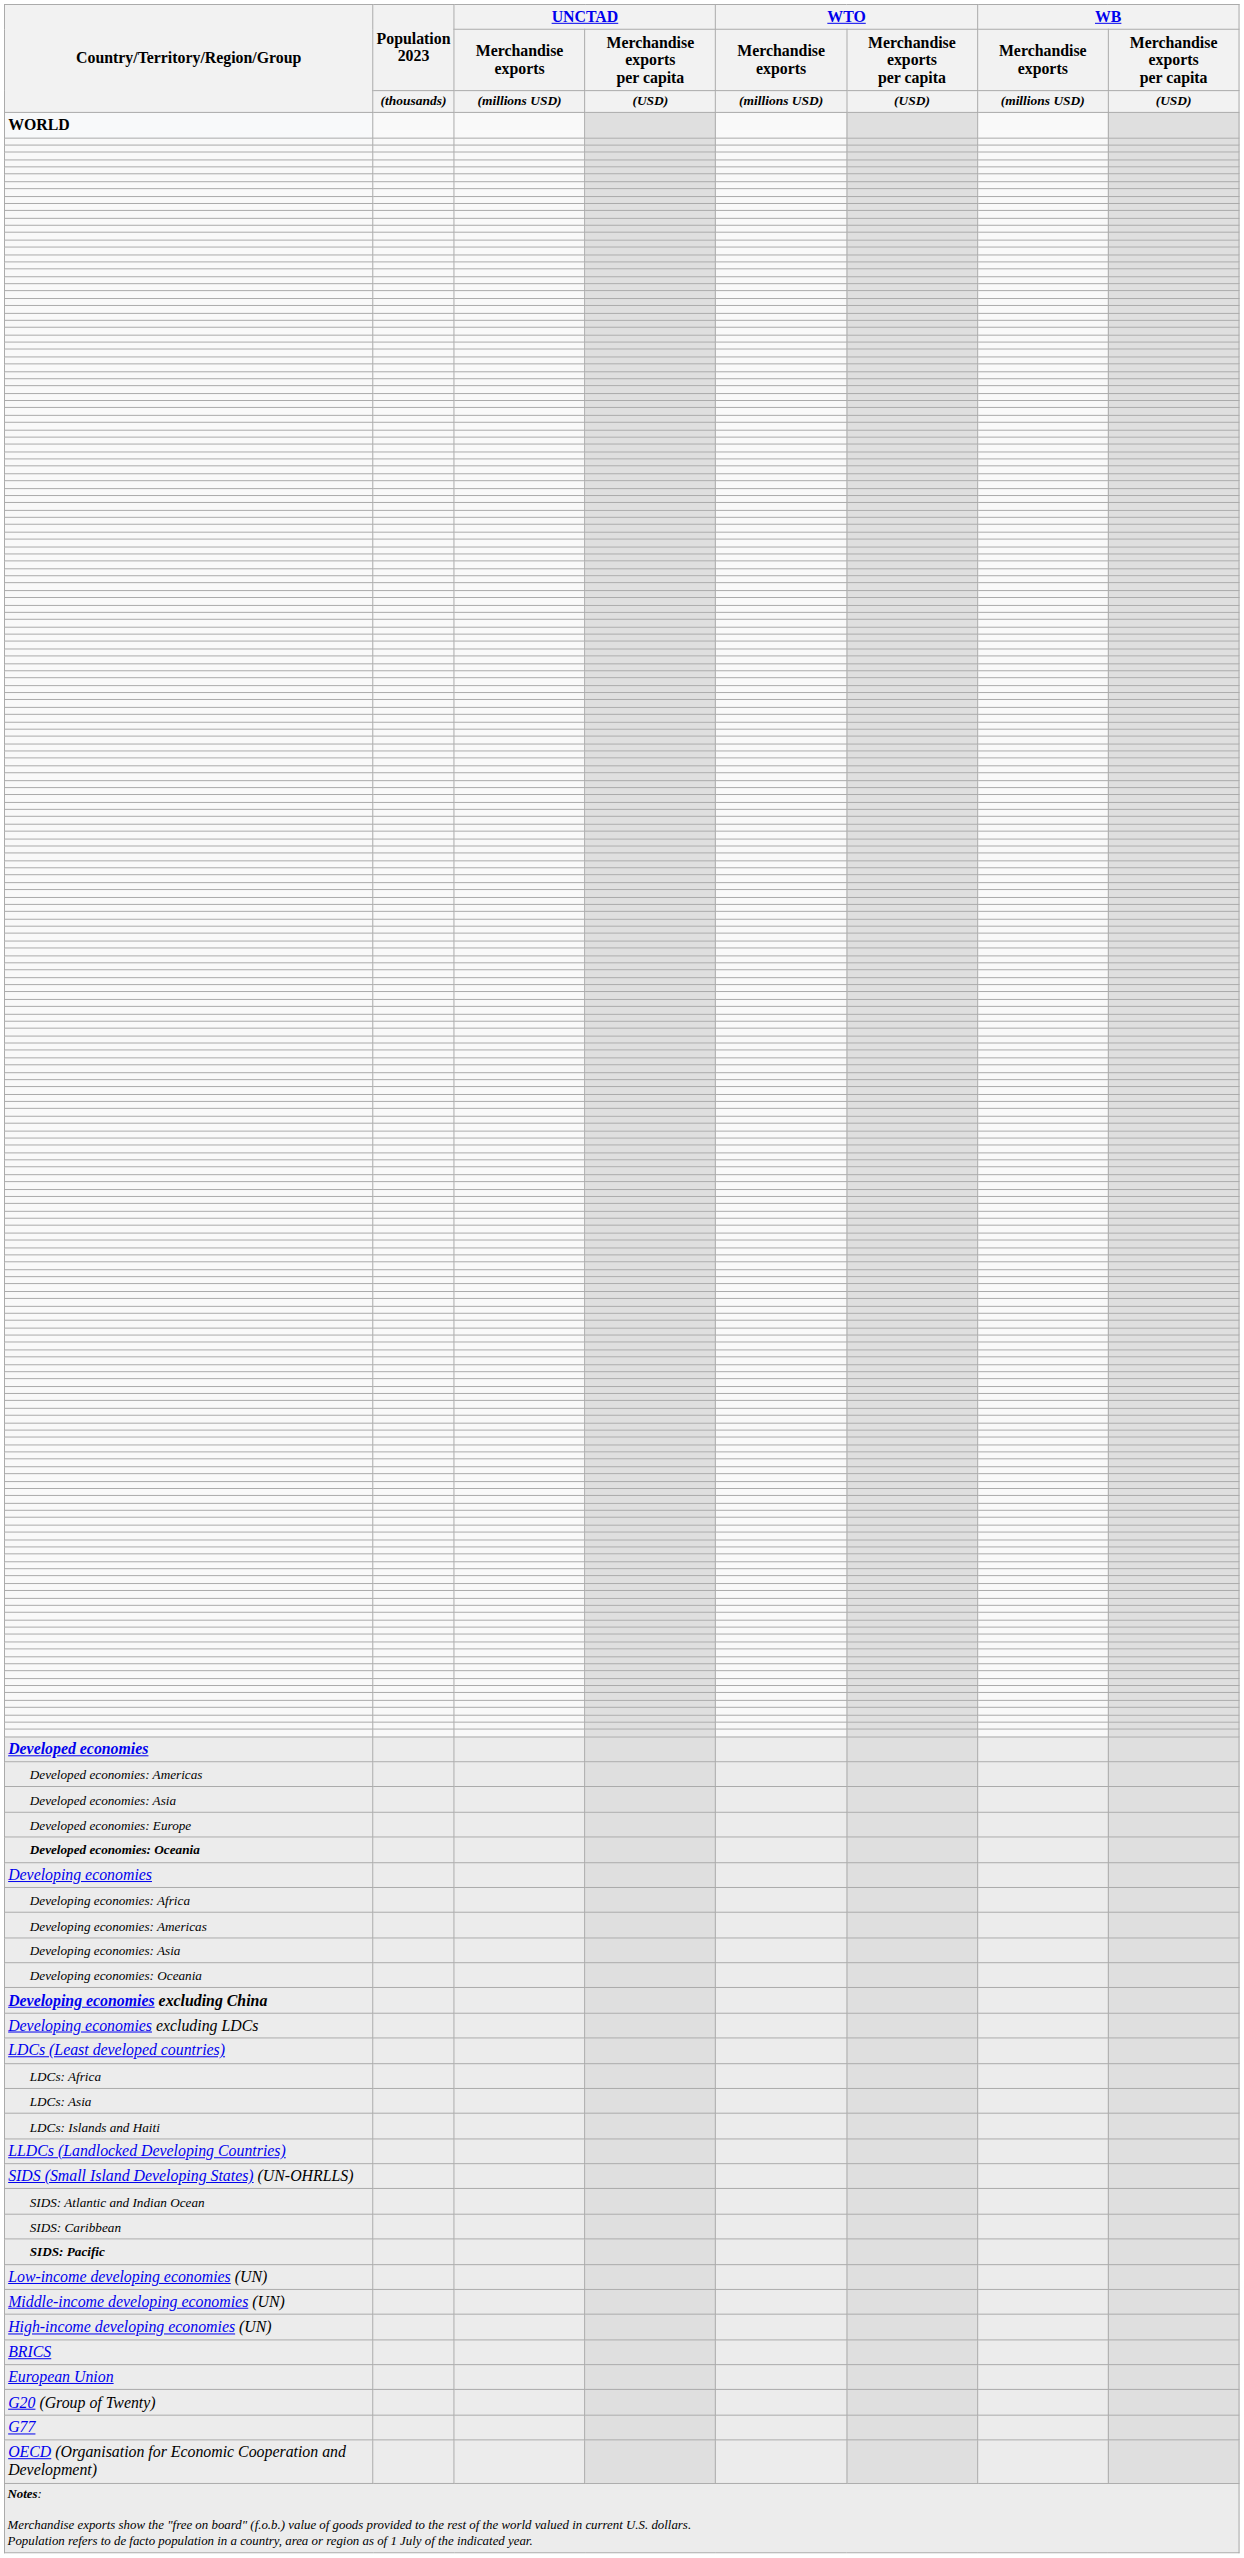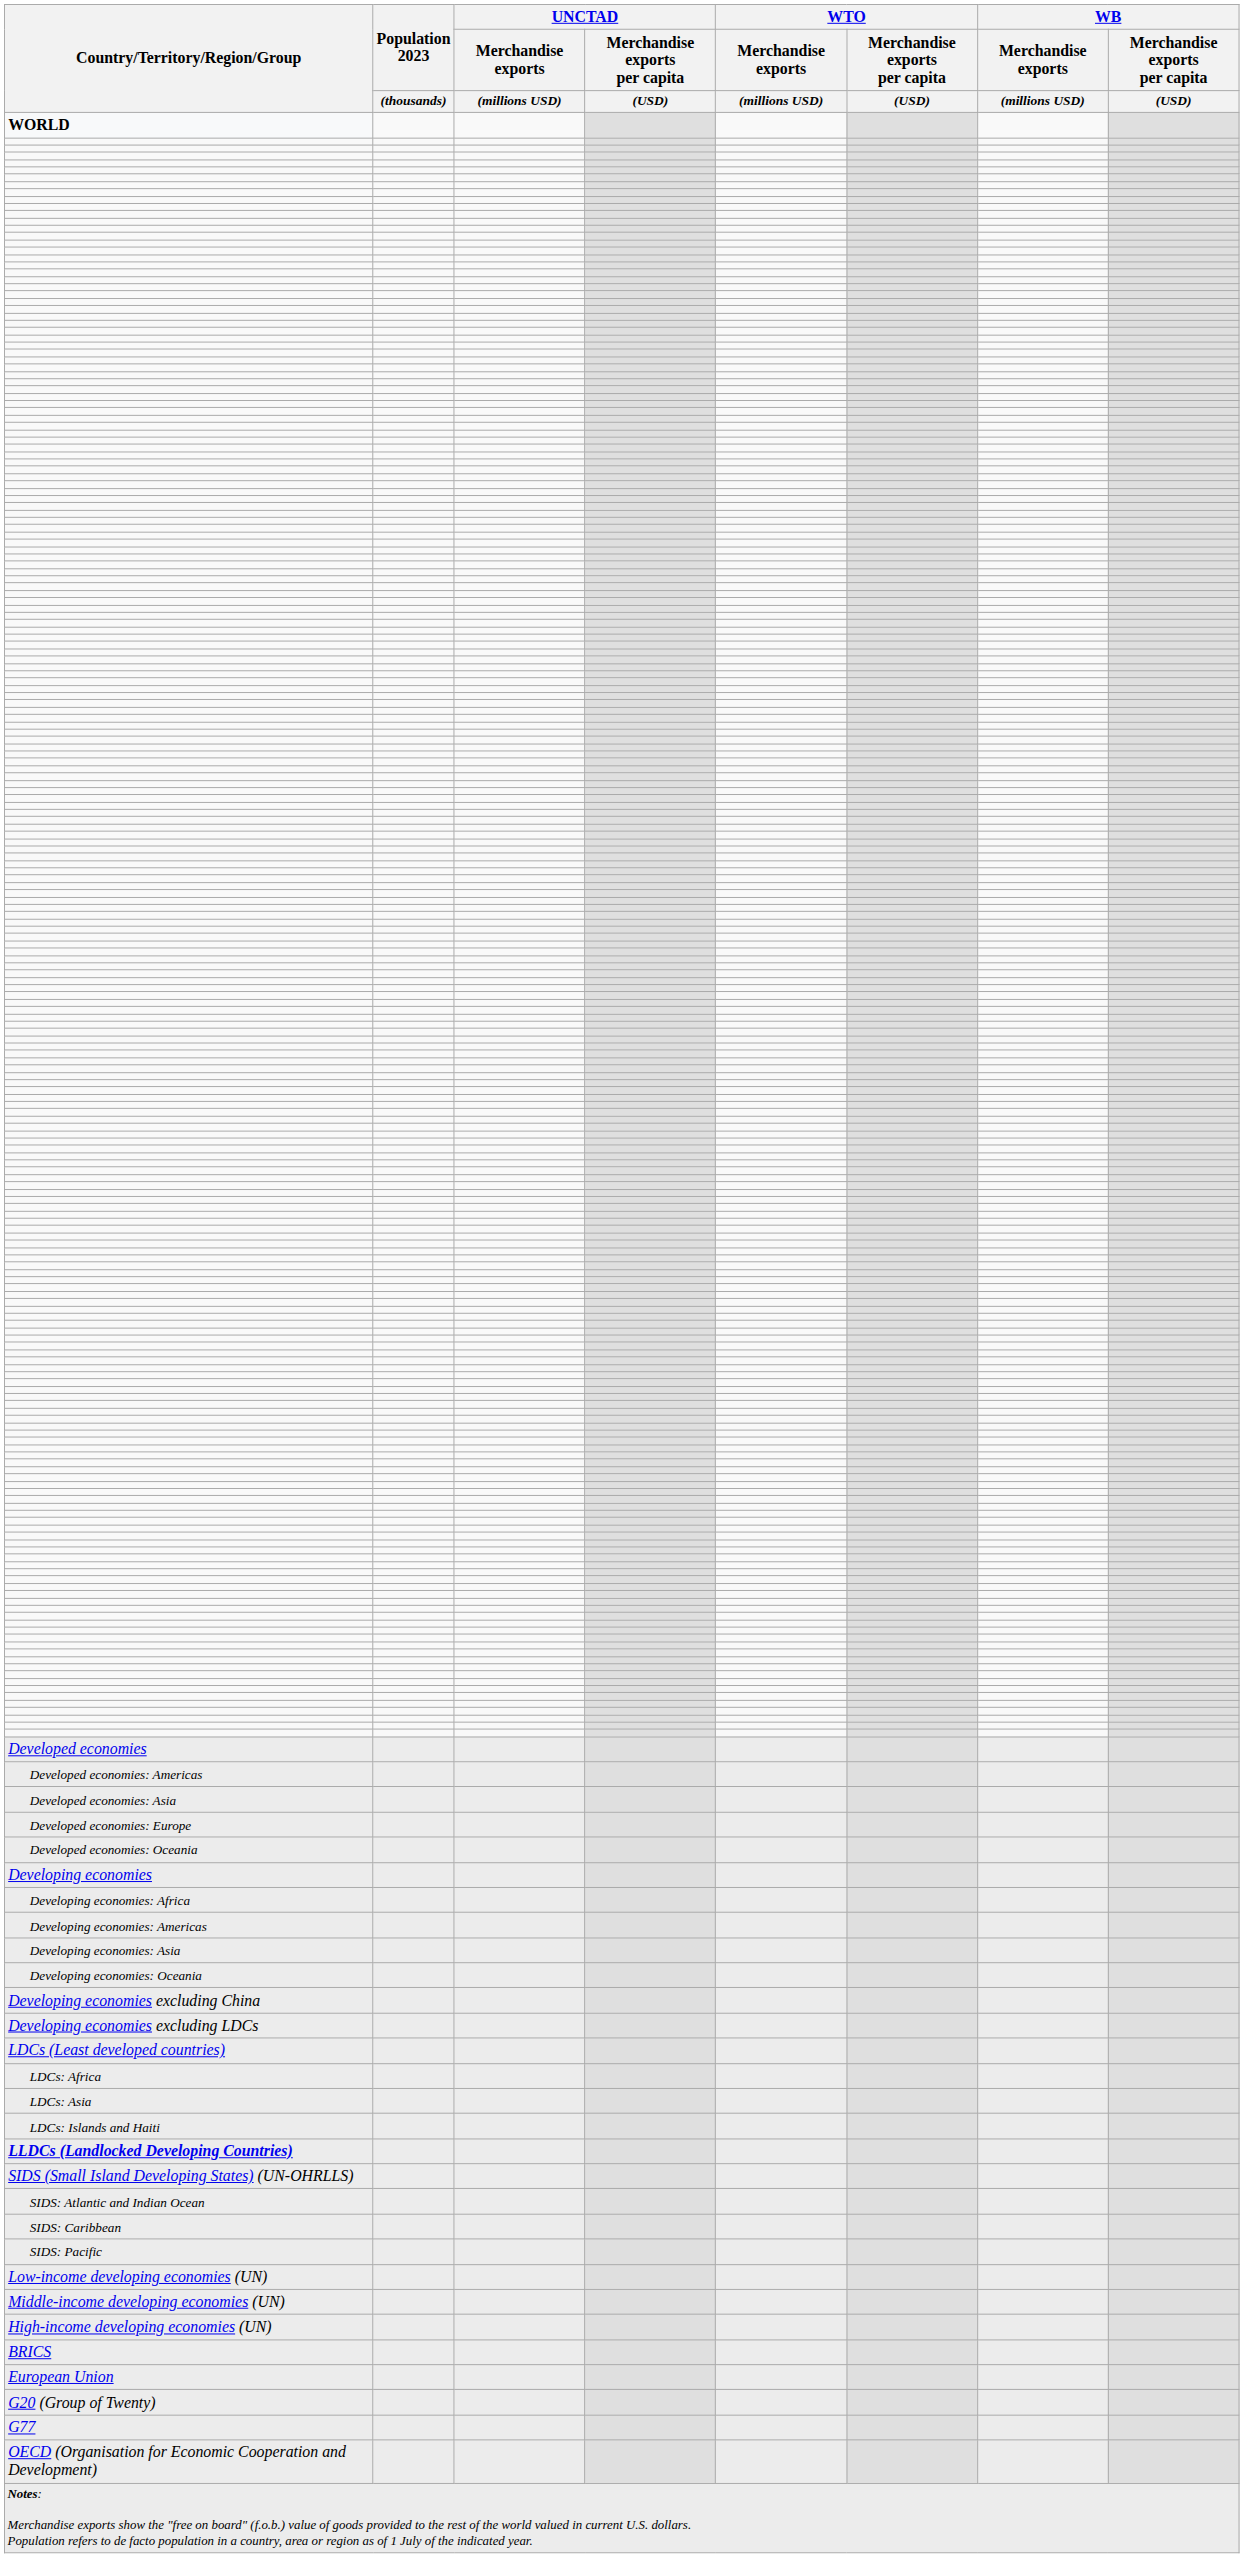(78, 1749) bold -> (77, 1749) normal
(115, 1849) bold -> (114, 1850) normal
(138, 2000) bold -> (134, 2000) normal
(147, 2151) normal -> (150, 2151) bold
(67, 2251) bold -> (66, 2252) normal
